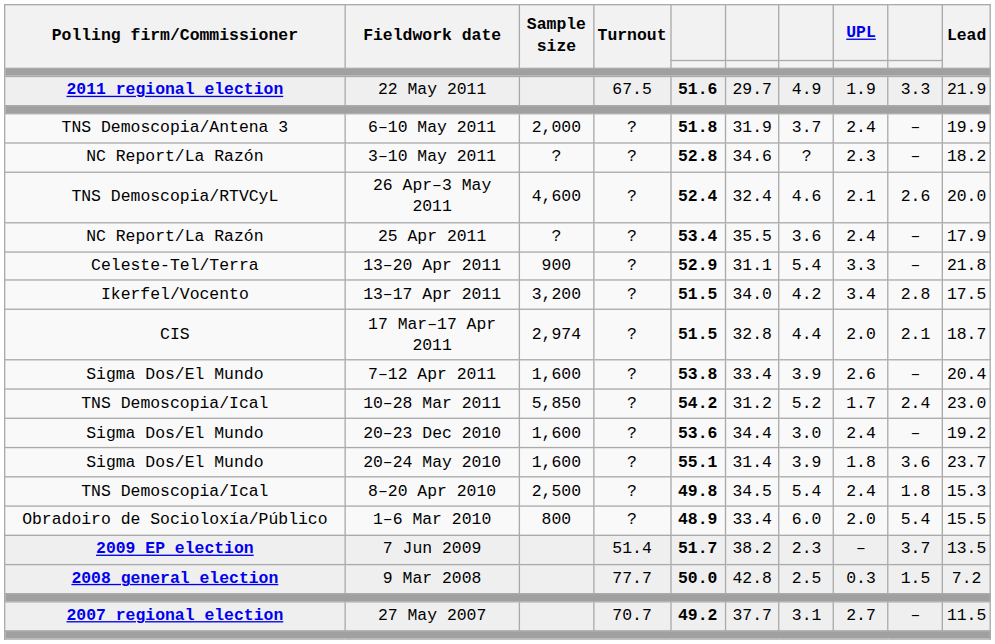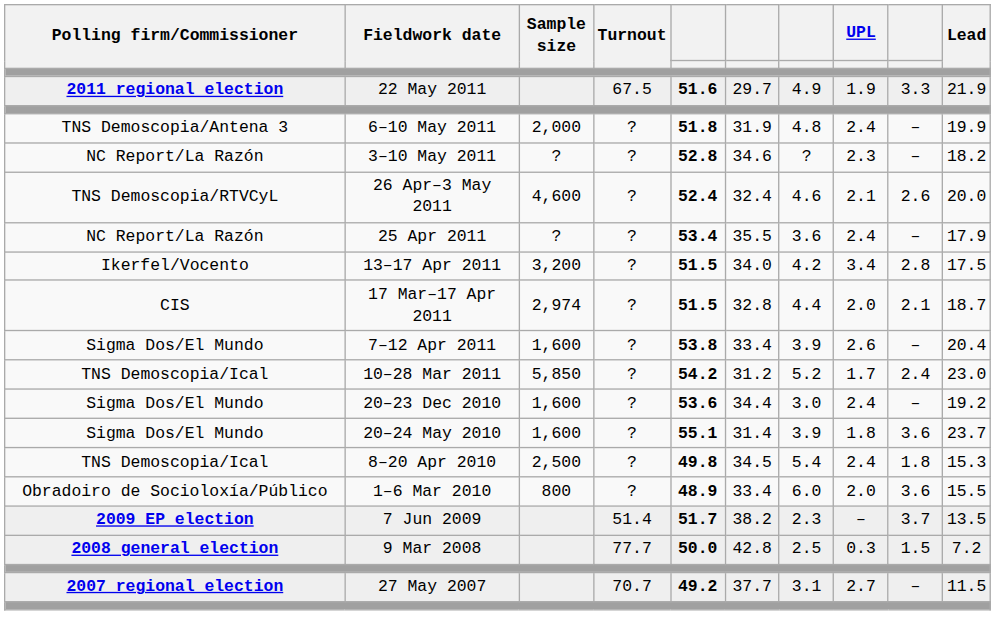(807, 128) 3.7 -> (807, 128) 4.8
- row: (175, 266)
(915, 521) 5.4 -> (915, 492) 3.6
